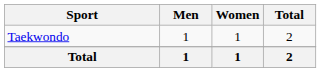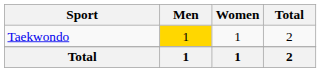(186, 36) no background -> (186, 36) gold background
